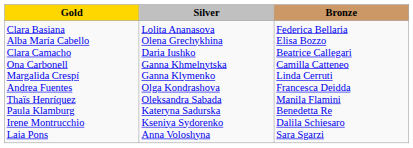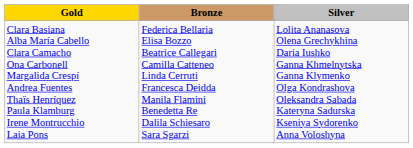columns swapped: (207, 12) <-> (341, 12)
